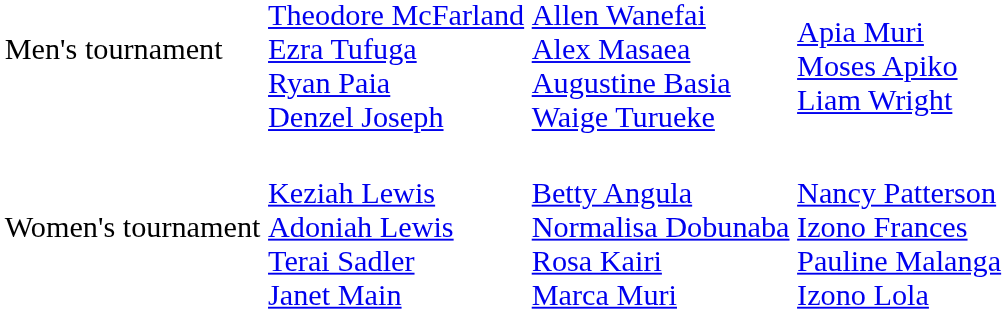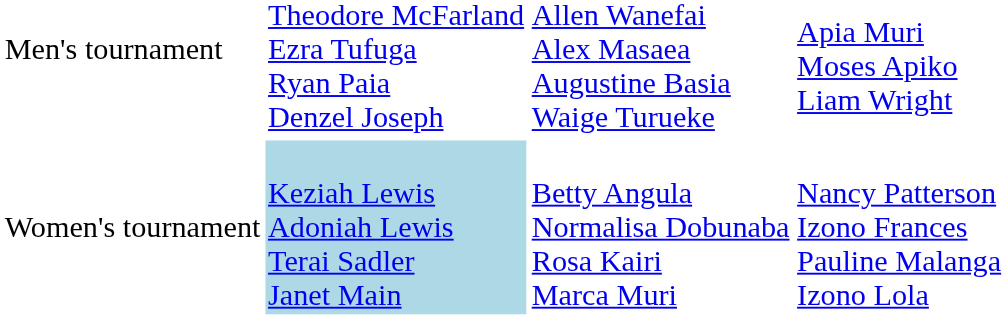(361, 243) no background -> (361, 243) lightblue background
